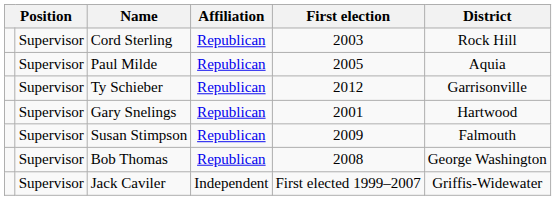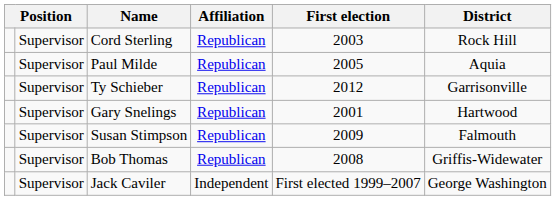(487, 159) George Washington -> (487, 159) Griffis-Widewater
(487, 183) Griffis-Widewater -> (487, 183) George Washington
